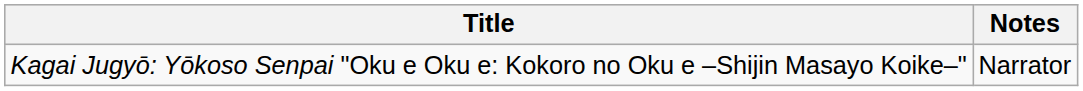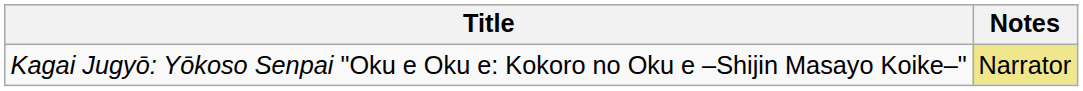(1025, 64) no background -> (1025, 64) khaki background
